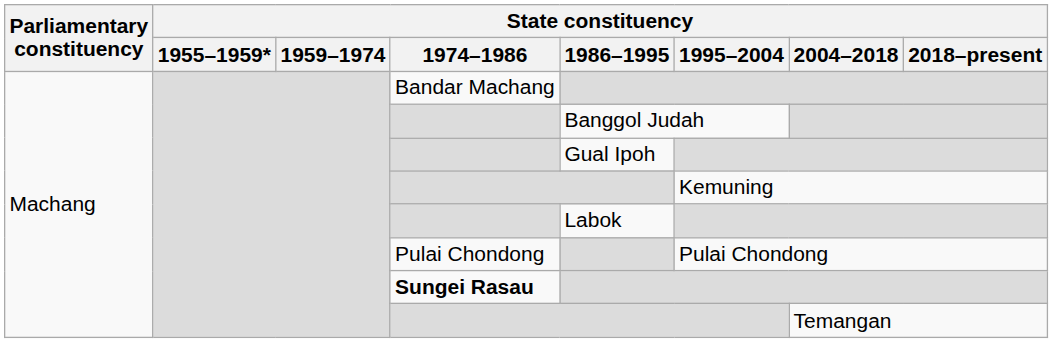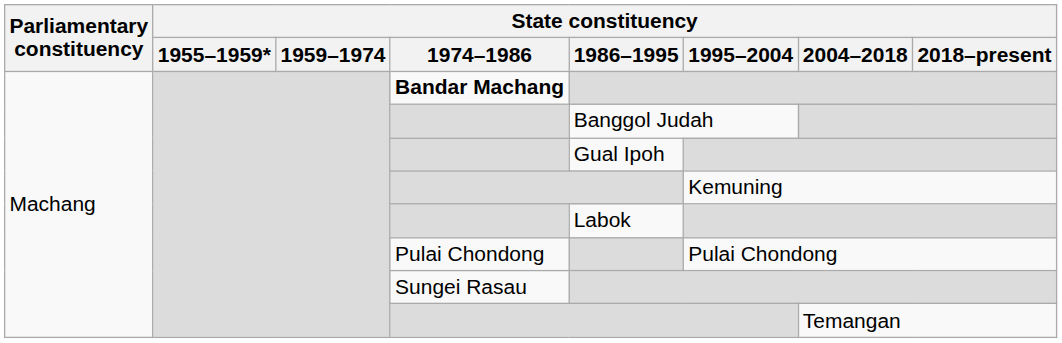(475, 87) normal -> (480, 87) bold
(464, 287) bold -> (461, 287) normal
